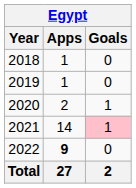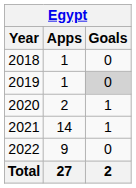(108, 82) no background -> (108, 82) lightgrey background
(108, 127) pink background -> (108, 127) no background
(64, 149) bold -> (64, 149) normal
